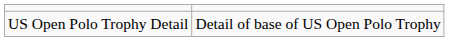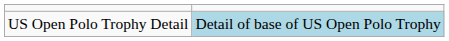(318, 23) no background -> (318, 23) lightblue background
